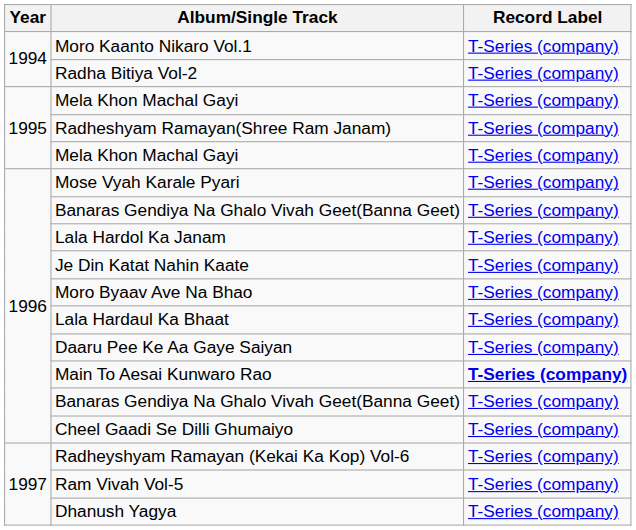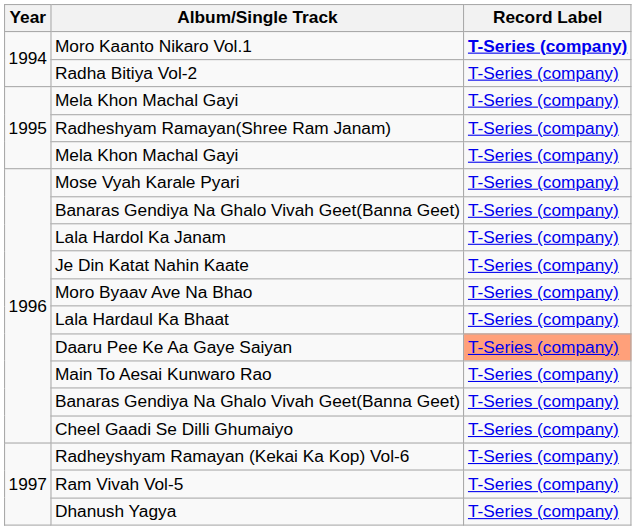(543, 45) normal -> (548, 45) bold
(543, 347) no background -> (543, 347) lightsalmon background
(548, 374) bold -> (543, 374) normal
